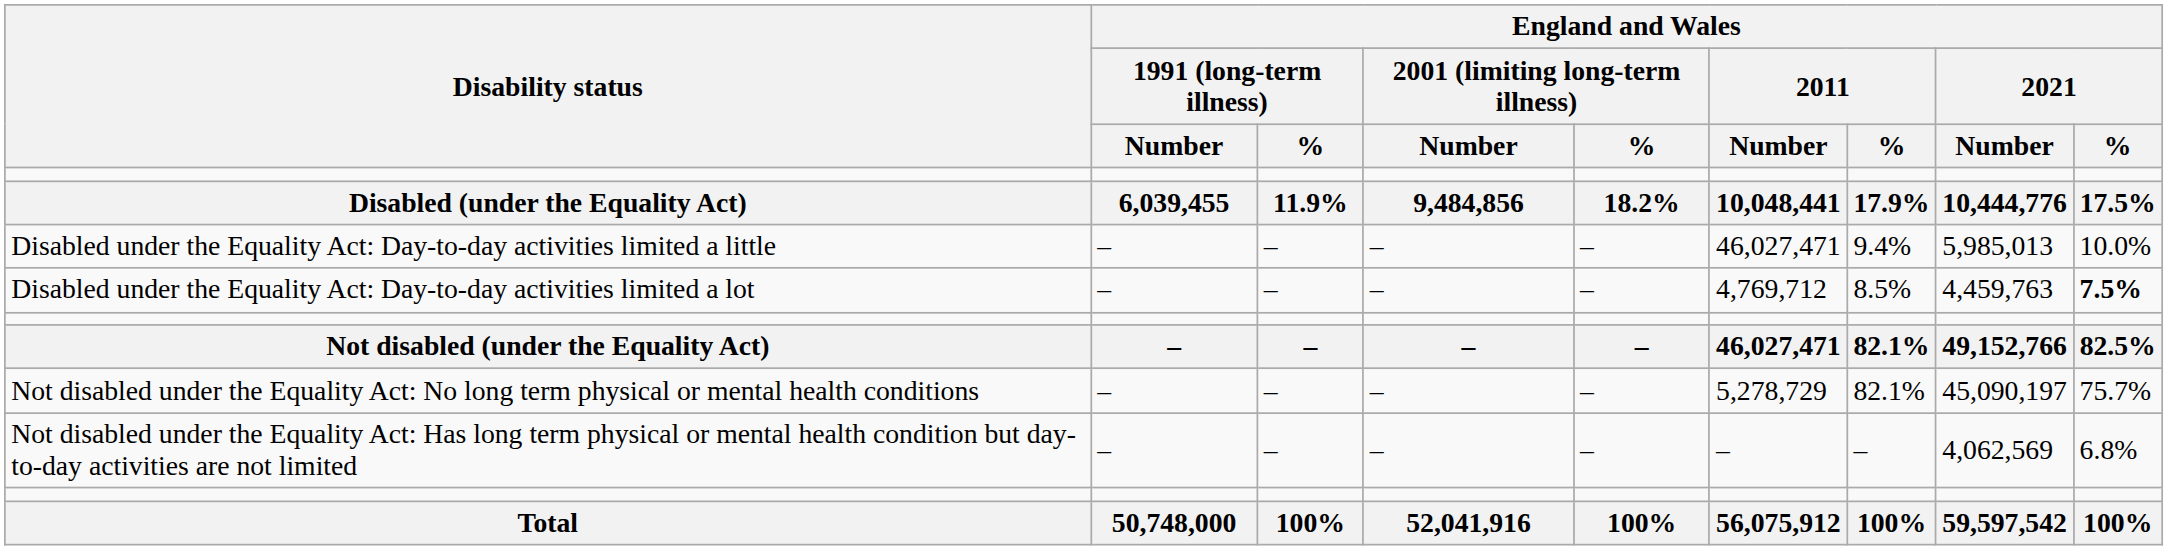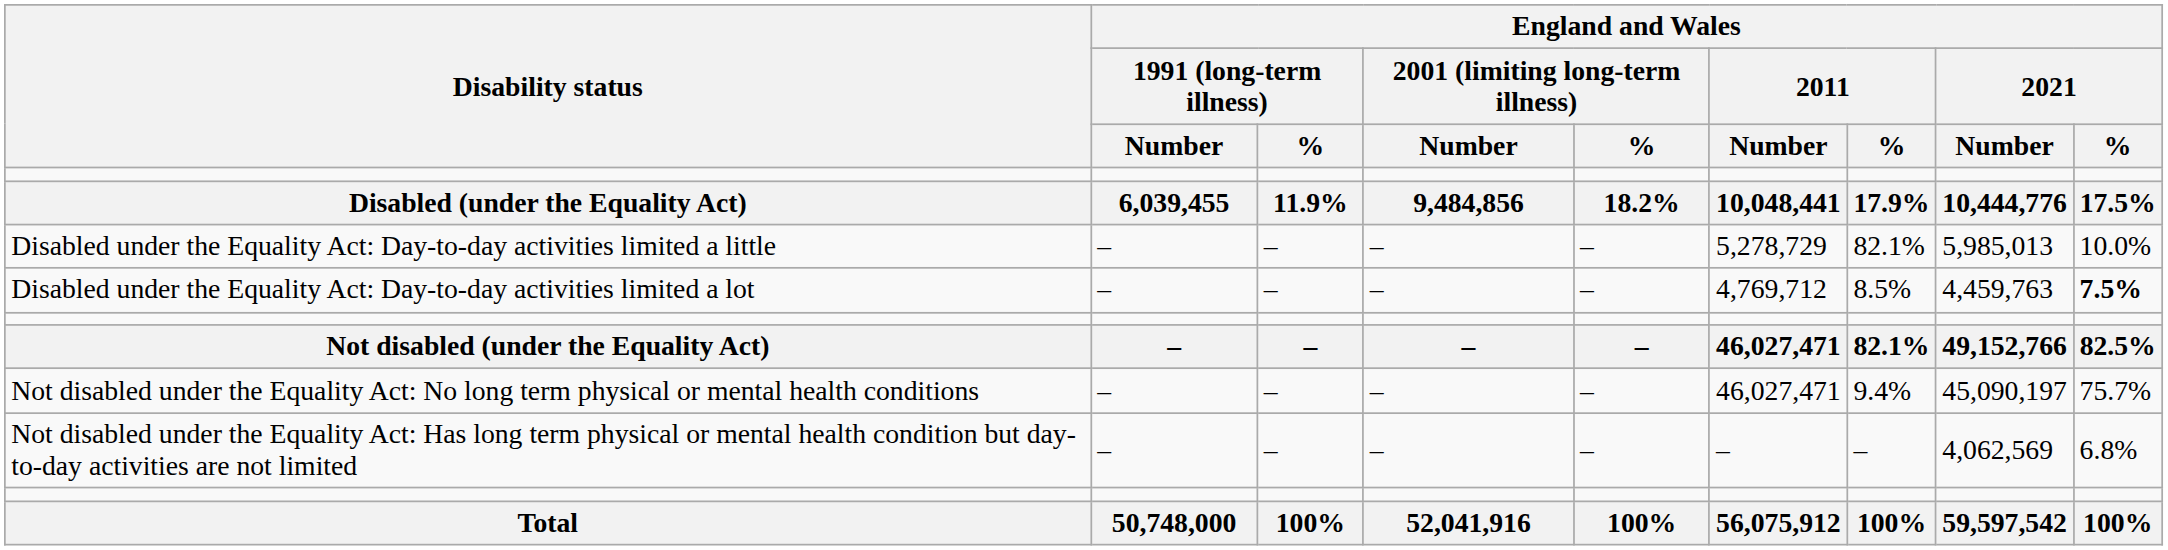(1778, 245) 46,027,471 -> (1771, 245) 5,278,729
(1882, 245) 9.4% -> (1889, 245) 82.1%
(1771, 390) 5,278,729 -> (1778, 390) 46,027,471
(1889, 390) 82.1% -> (1882, 390) 9.4%
